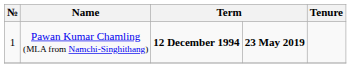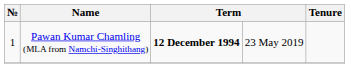(275, 42) bold -> (274, 42) normal
